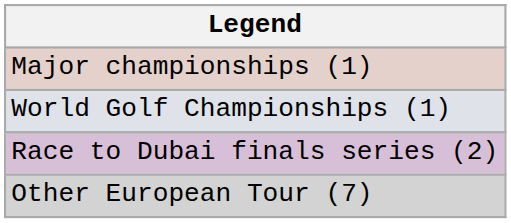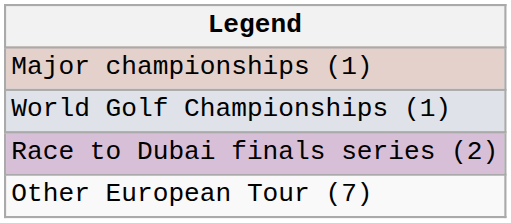(192, 196) lightgrey background -> (192, 196) no background
